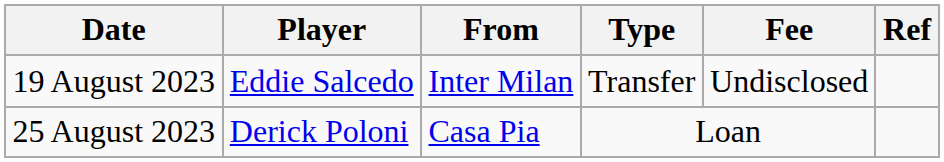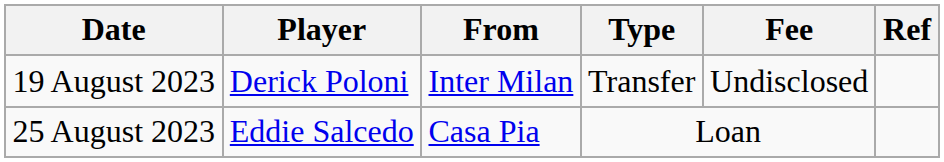(322, 80) Eddie Salcedo -> (319, 80) Derick Poloni
(319, 131) Derick Poloni -> (322, 131) Eddie Salcedo
